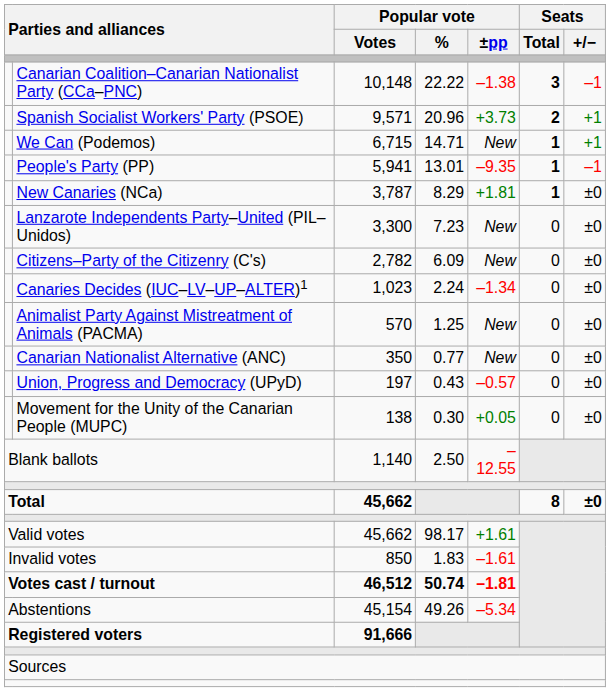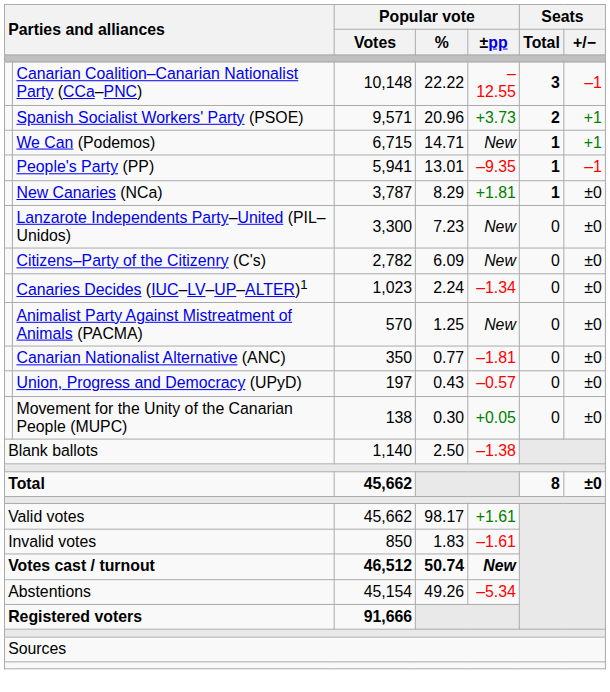(496, 83) –1.38 -> (496, 83) –12.55
(500, 358) New -> (496, 358) –1.81
(496, 460) –12.55 -> (496, 451) –1.38
(496, 584) –1.81 -> (500, 566) New
